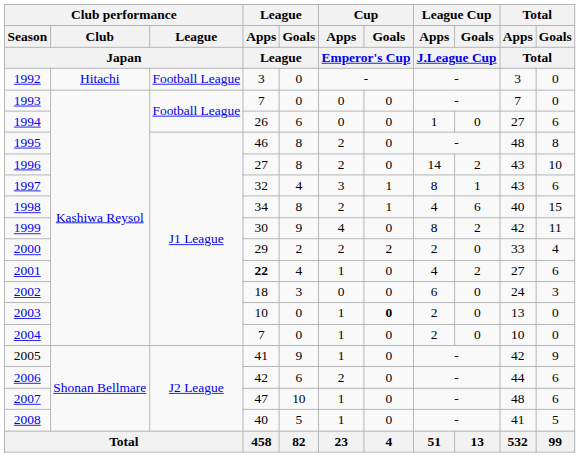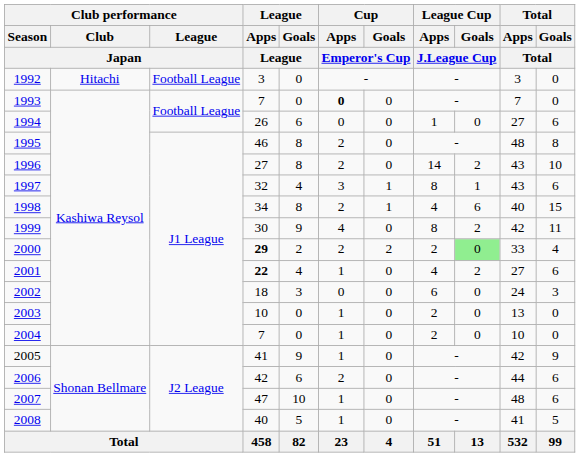(341, 100) normal -> (341, 100) bold
(261, 249) normal -> (261, 249) bold
(477, 249) no background -> (477, 249) lightgreen background
(389, 313) bold -> (389, 313) normal
